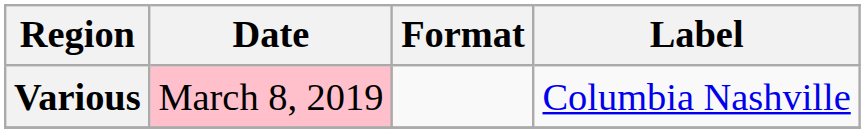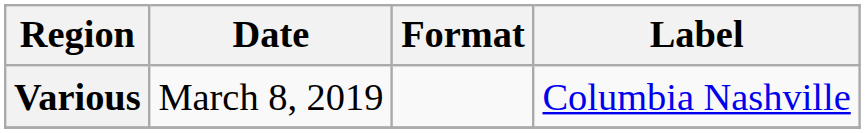(271, 95) pink background -> (271, 95) no background
